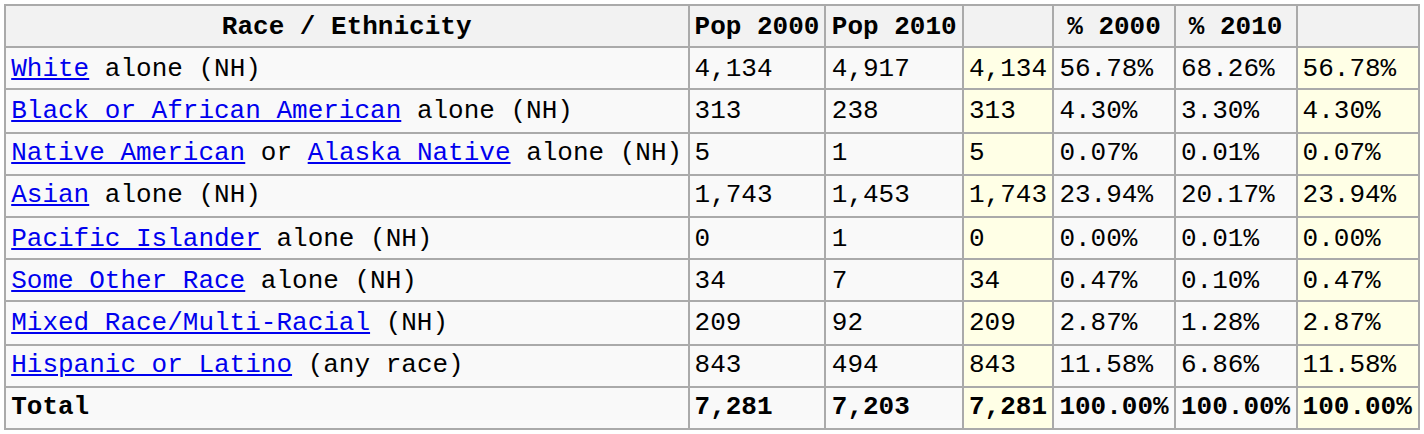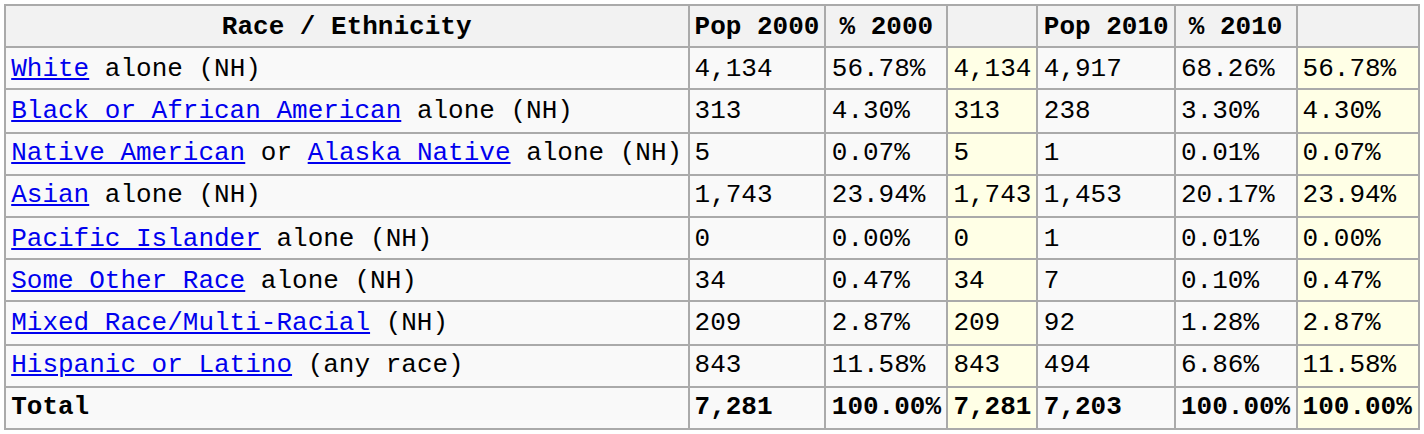columns swapped: (894, 26) <-> (1114, 26)
